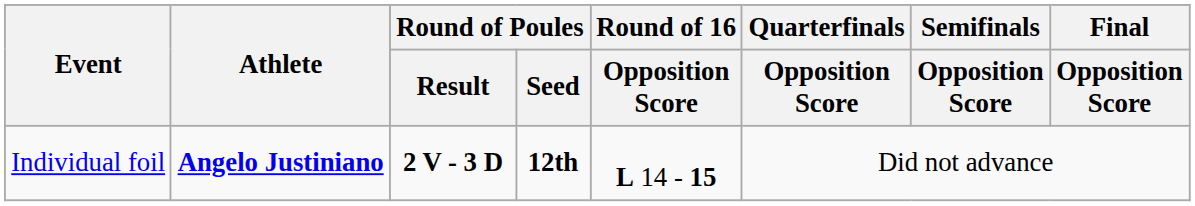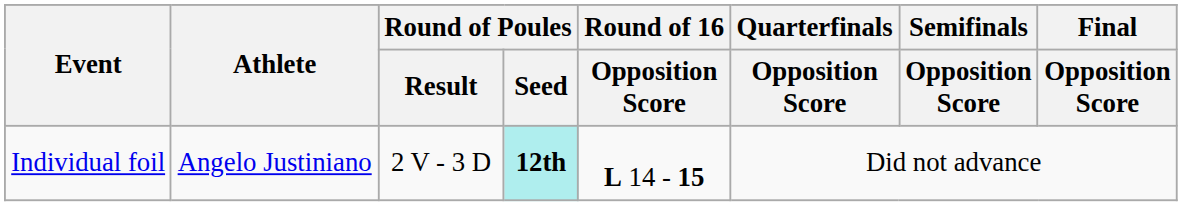(281, 162) bold -> (275, 162) normal
(453, 162) bold -> (441, 162) normal
(553, 162) no background -> (541, 162) paleturquoise background
